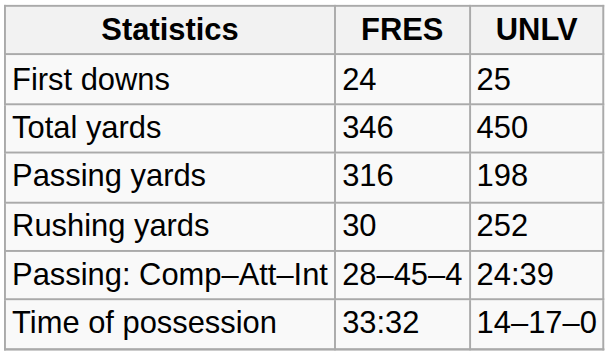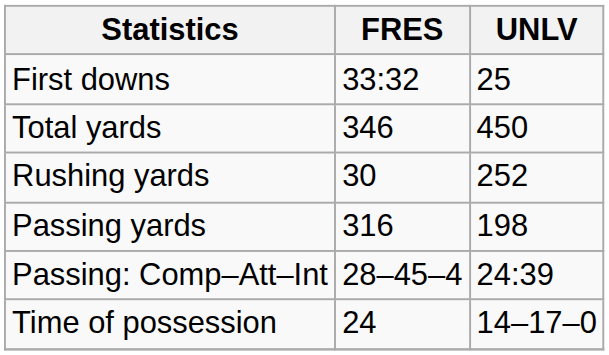(359, 78) 24 -> (381, 78) 33:32
rows swapped: (111, 225) <-> (109, 176)
(381, 323) 33:32 -> (359, 323) 24
